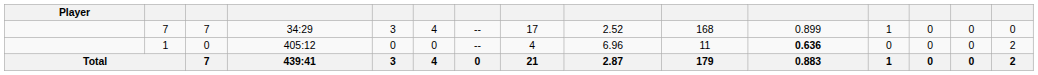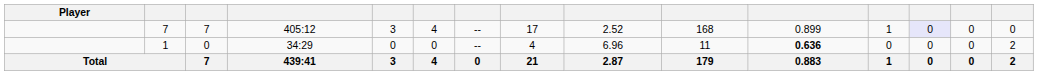(300, 29) 34:29 -> (300, 29) 405:12
(930, 29) no background -> (930, 29) lavender background
(300, 45) 405:12 -> (300, 45) 34:29
